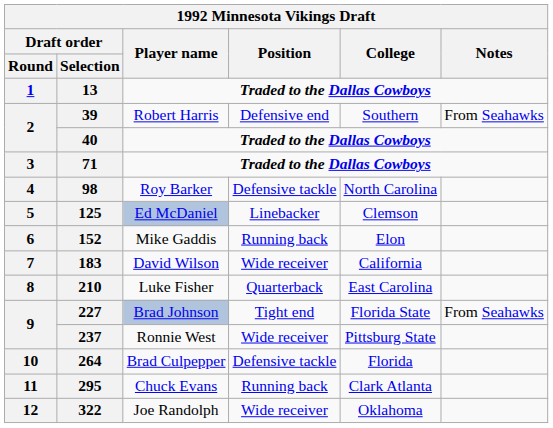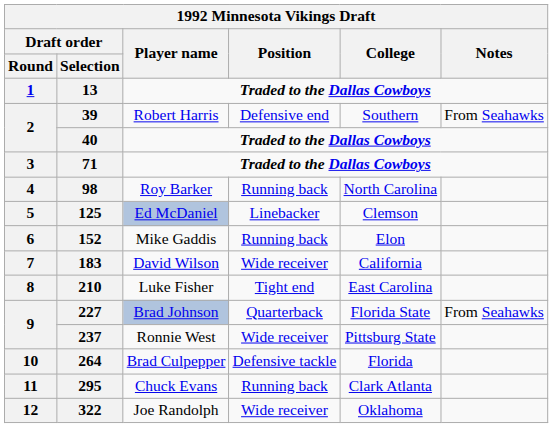(284, 189) Defensive tackle -> (284, 189) Running back
(284, 287) Quarterback -> (284, 287) Tight end
(284, 312) Tight end -> (284, 312) Quarterback
